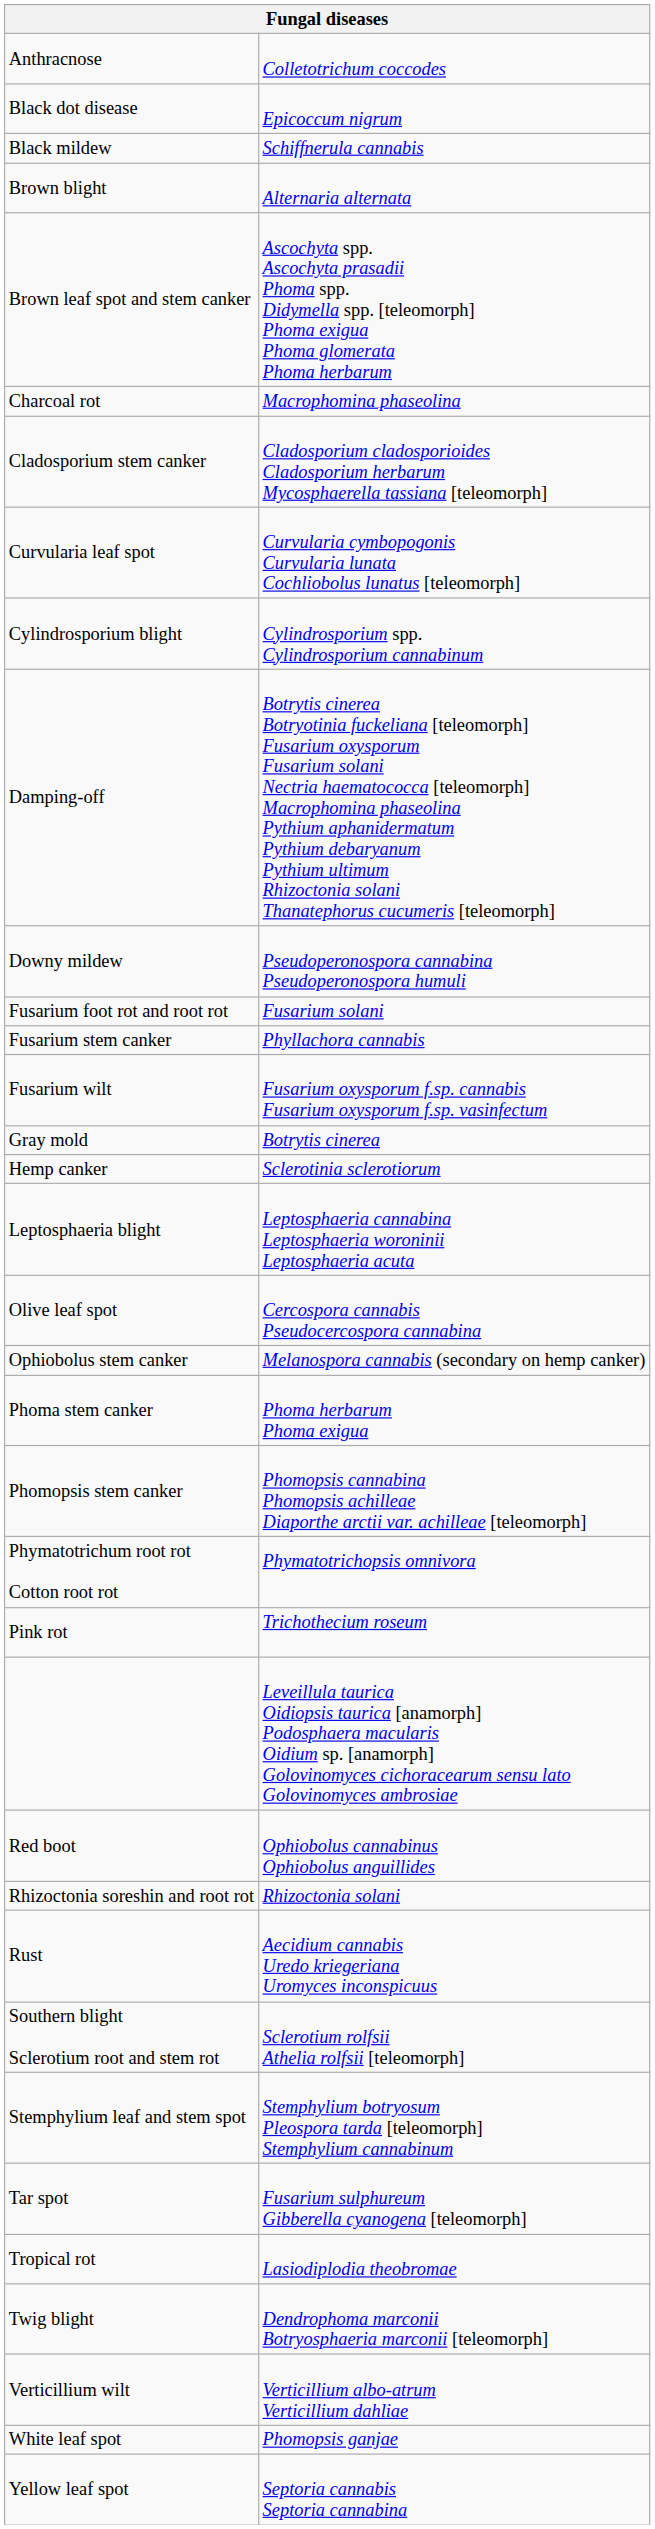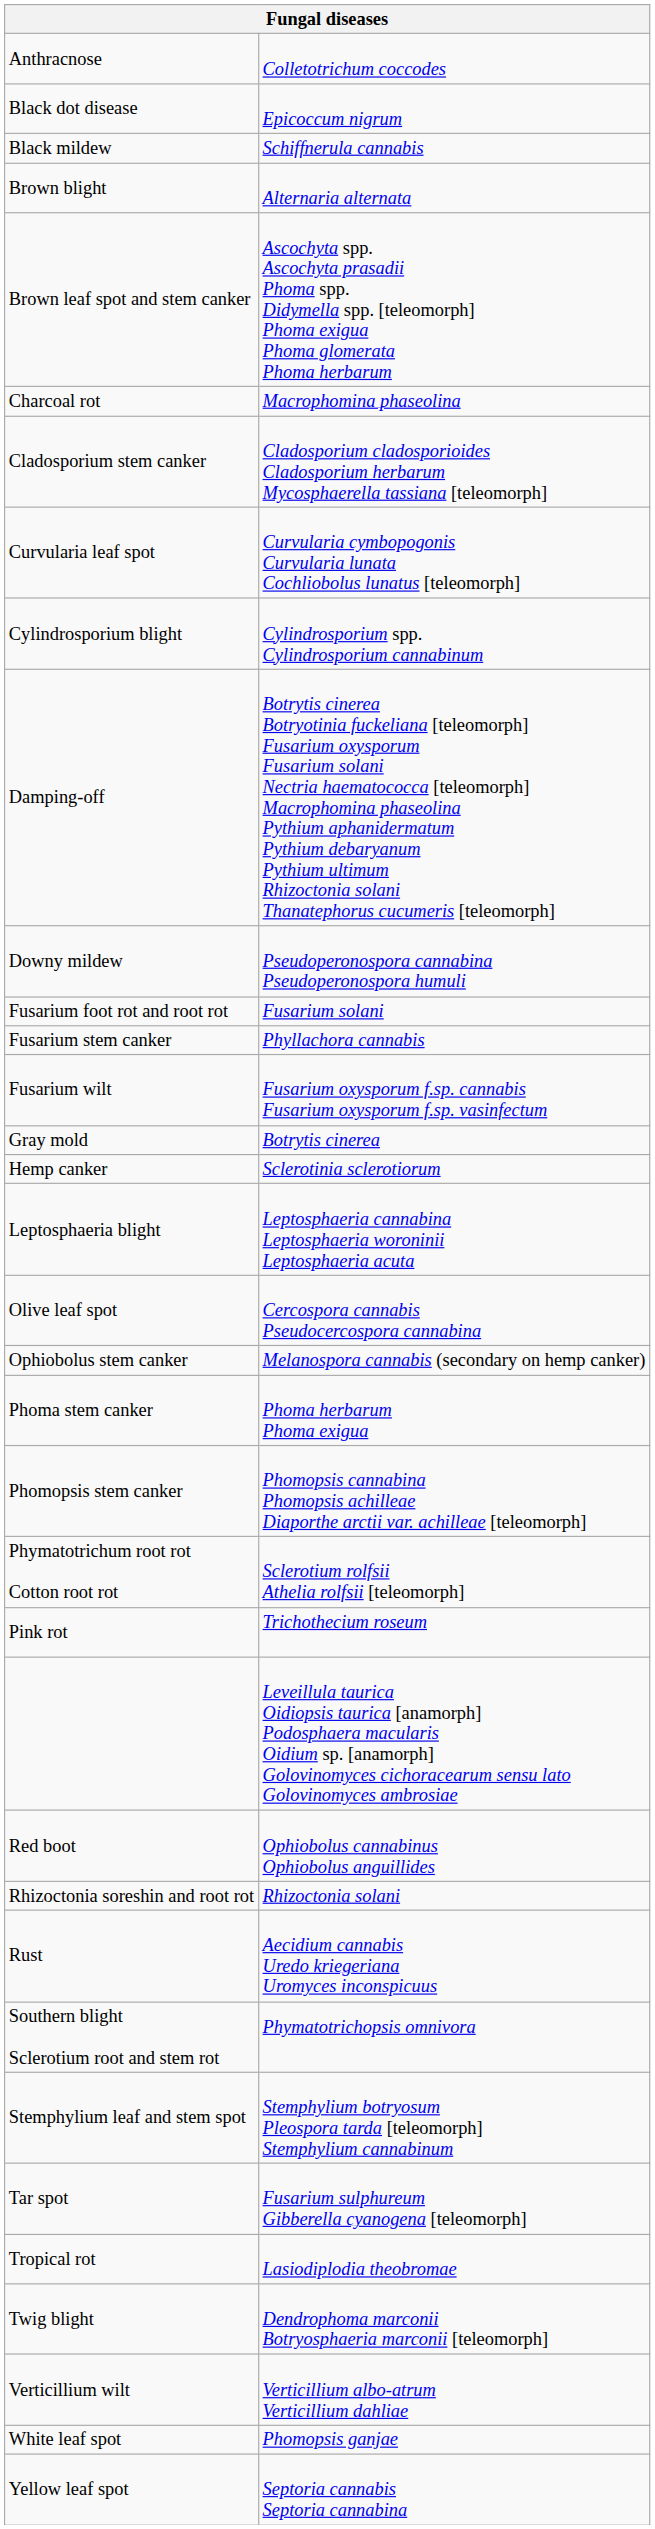(369, 1561) Phymatotrichopsis omnivora -> (363, 1582) Sclerotium rolfsii Athelia rolfsii [teleomorph]
(363, 2047) Sclerotium rolfsii Athelia rolfsii [teleomorph] -> (369, 2026) Phymatotrichopsis omnivora
